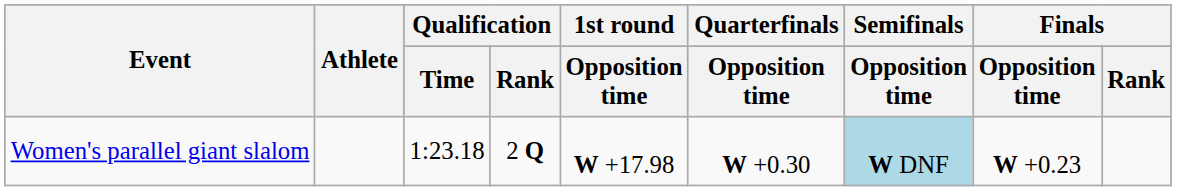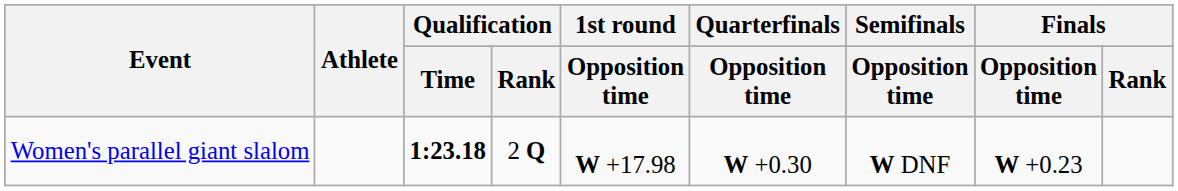(447, 150) normal -> (448, 150) bold
(909, 165) lightblue background -> (910, 165) no background
